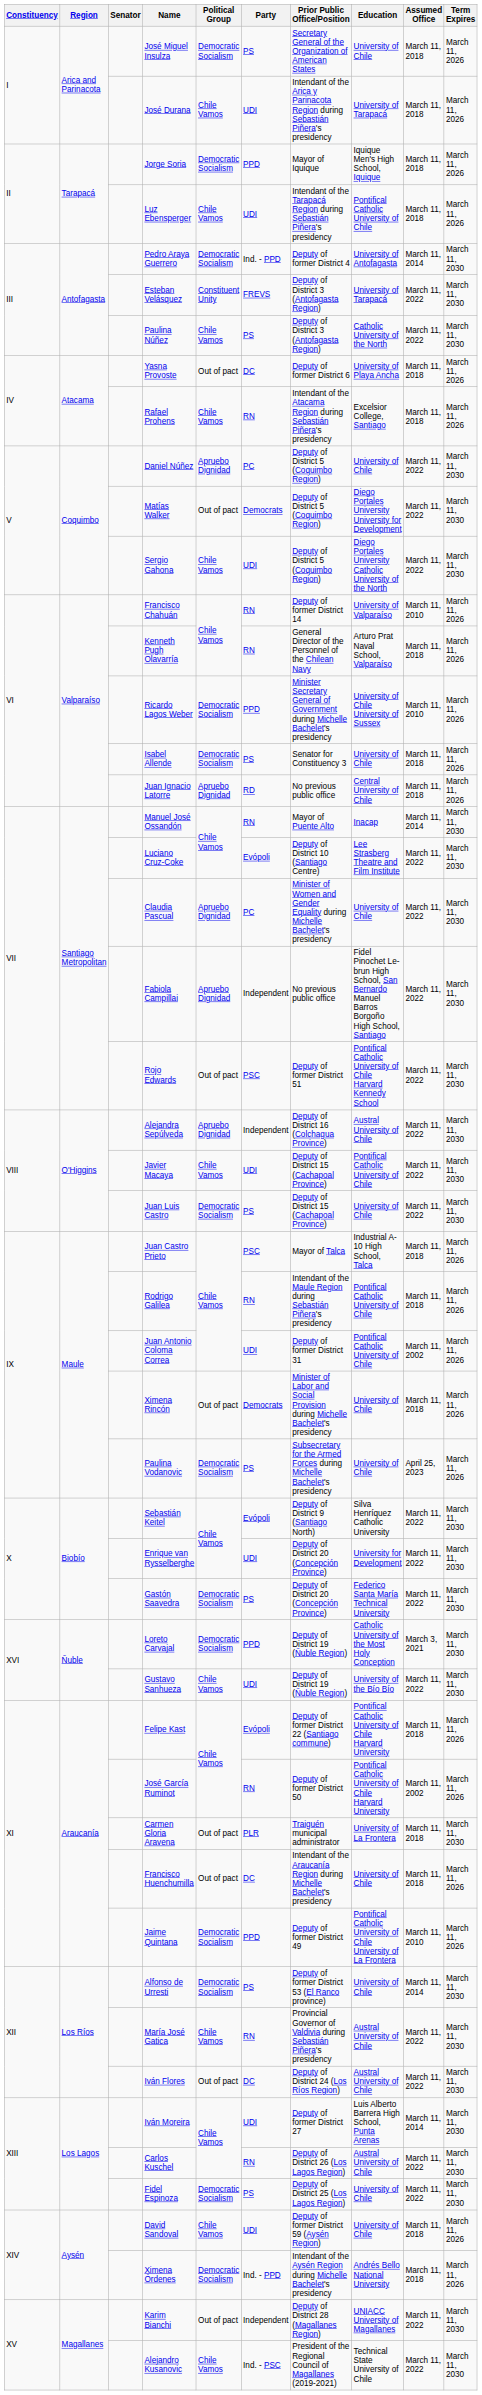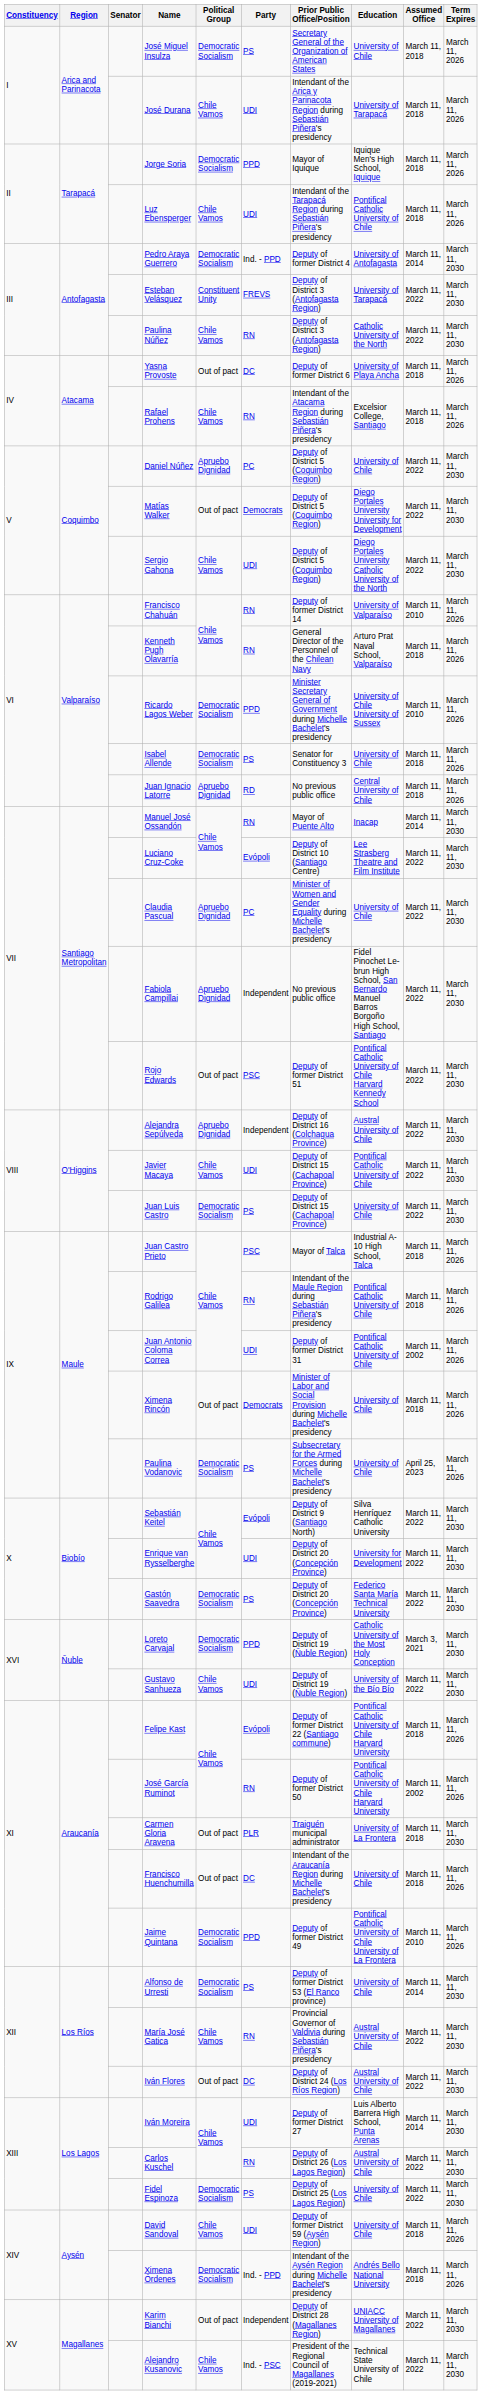(249, 335) PS -> (249, 335) RN
